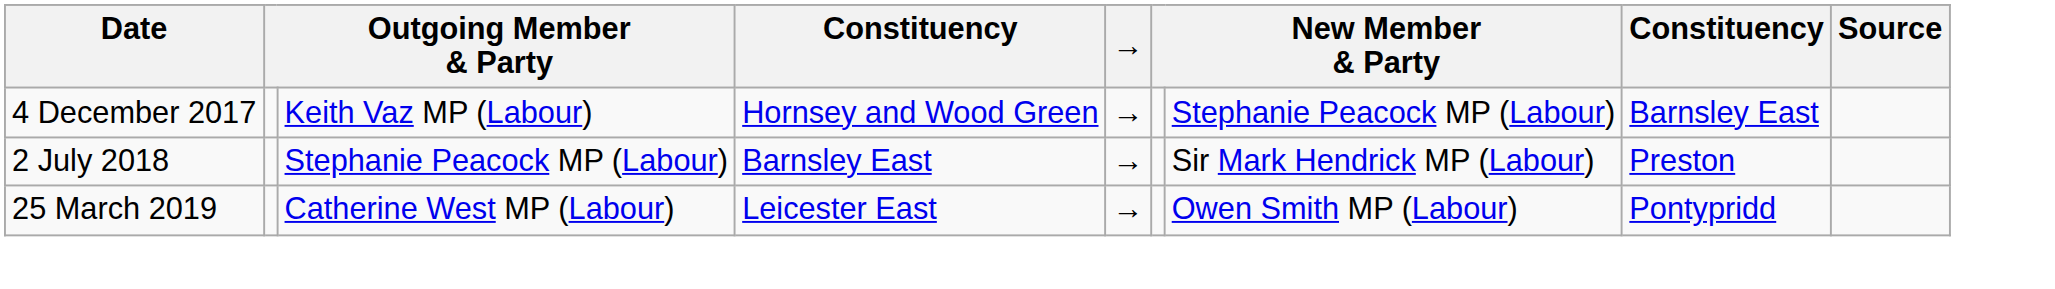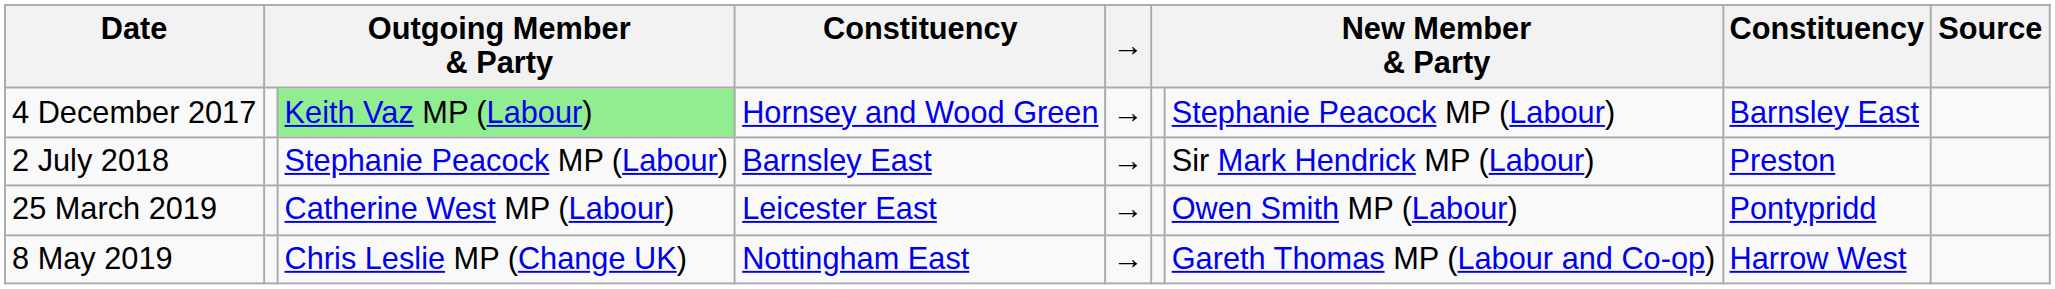(439, 112) no background -> (439, 112) lightgreen background
+ row: (92, 258)
